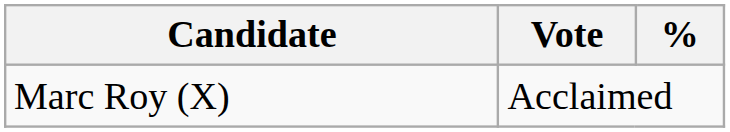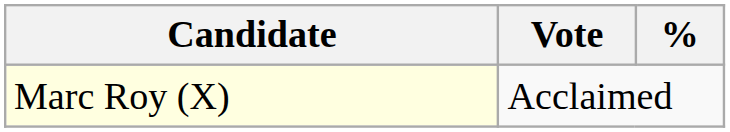(122, 95) no background -> (122, 95) lightyellow background
